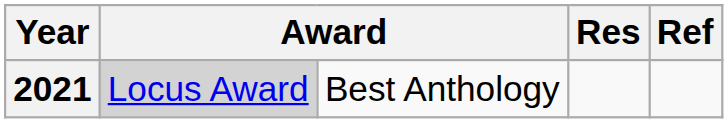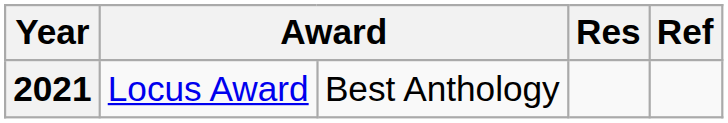(208, 88) lightgrey background -> (208, 88) no background
